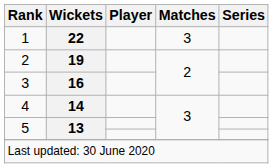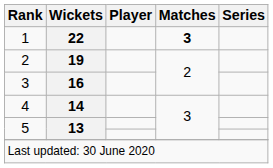(187, 38) normal -> (187, 38) bold
